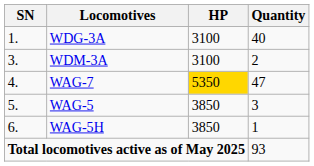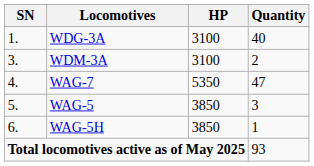(206, 82) gold background -> (206, 82) no background
